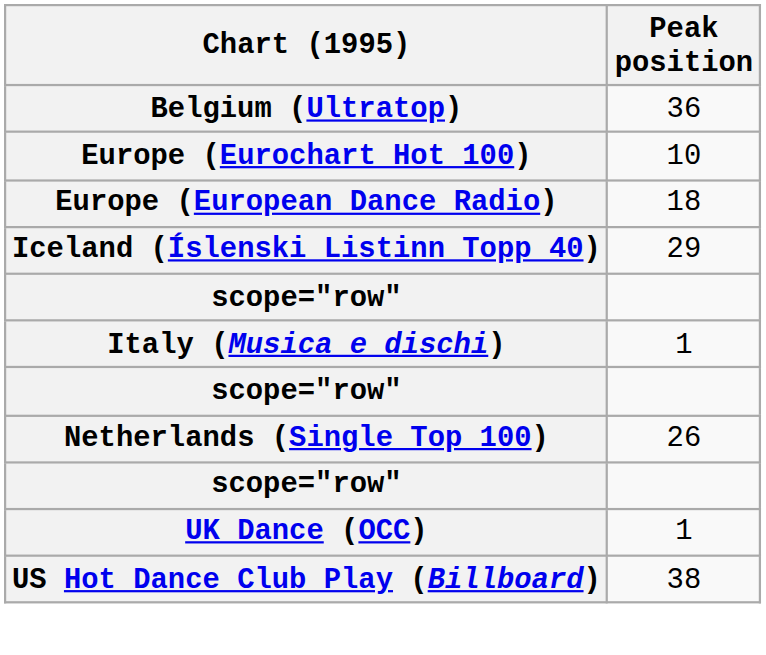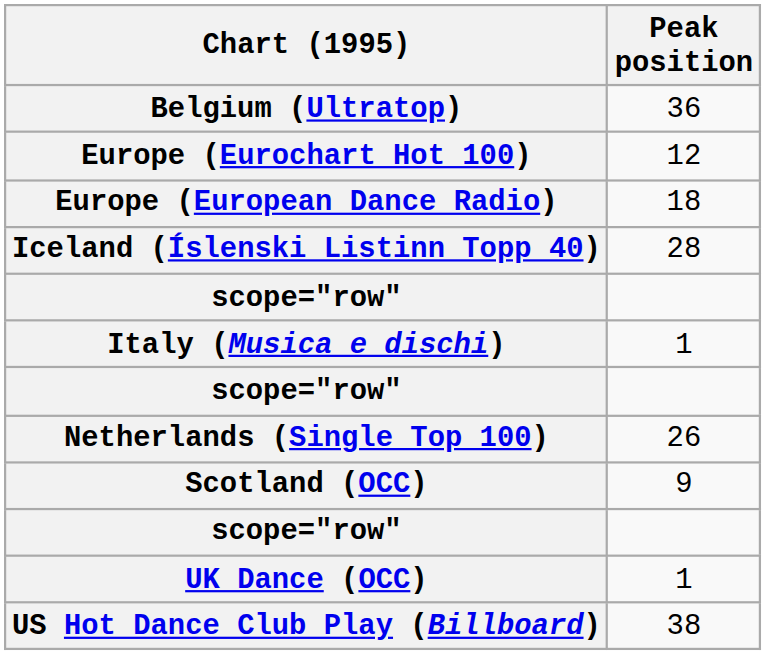(684, 156) 10 -> (684, 156) 12
(684, 250) 29 -> (684, 250) 28
+ row: (306, 485)
